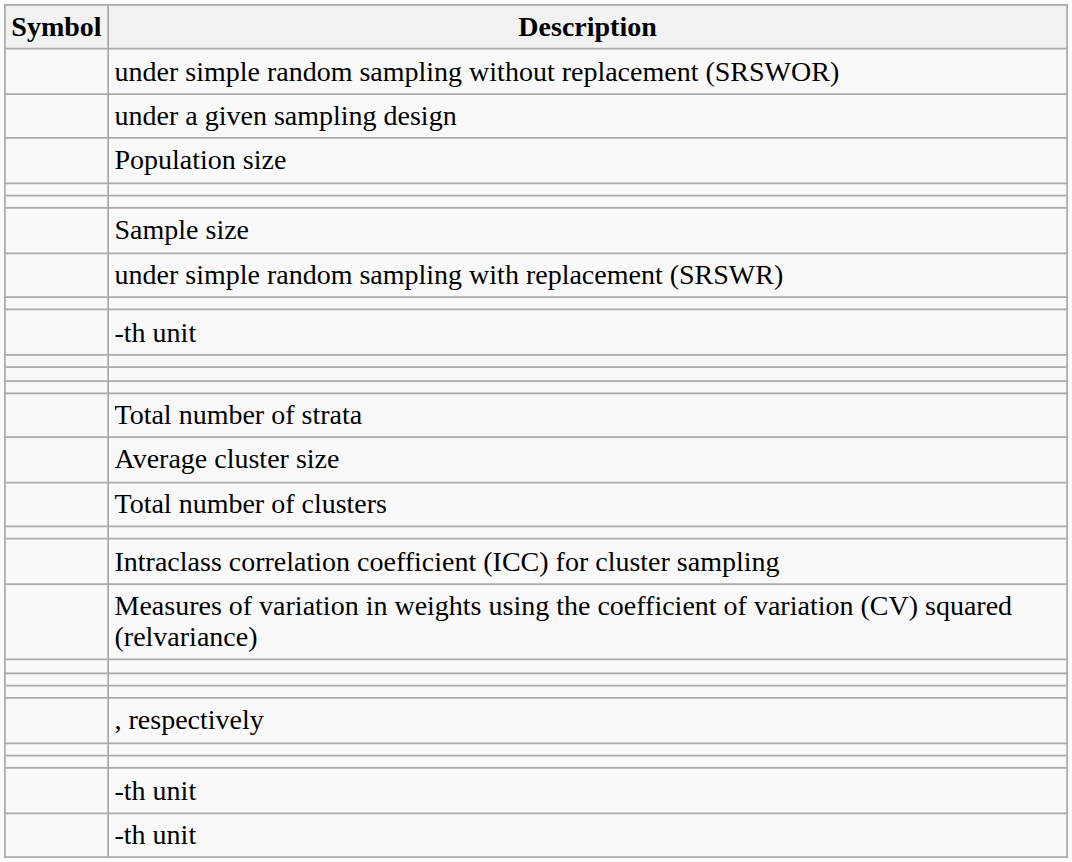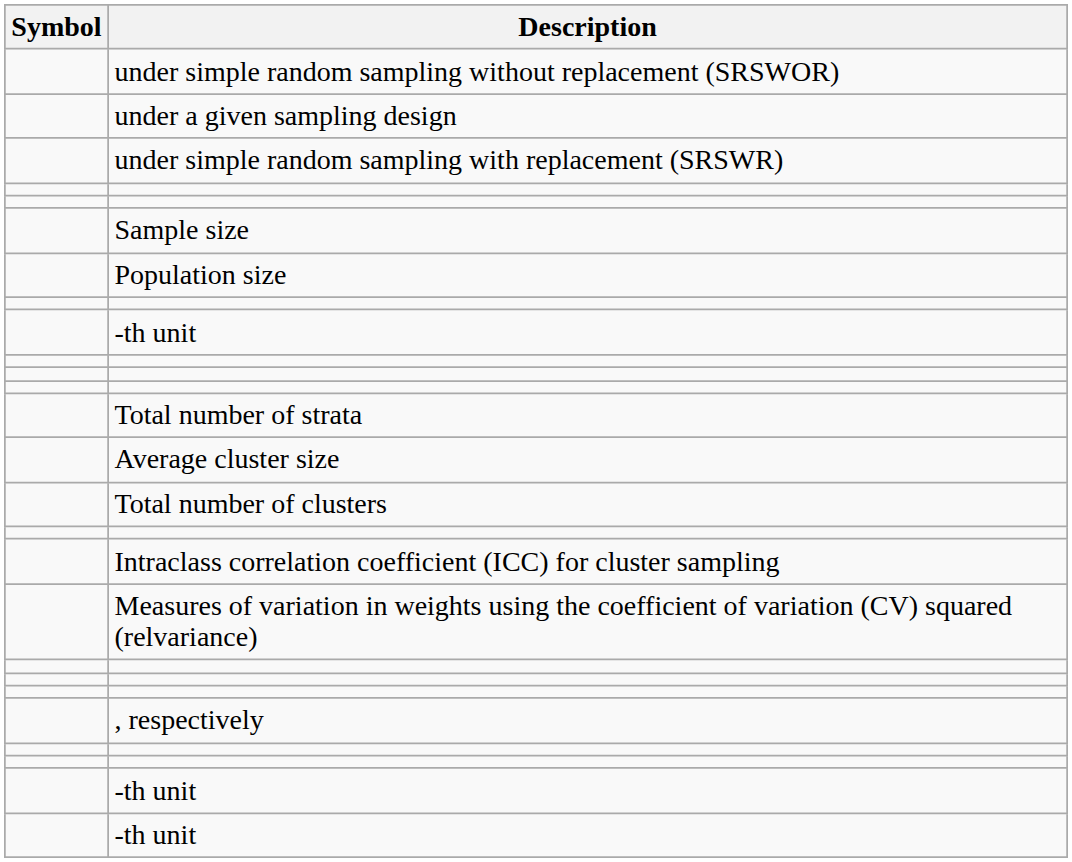(200, 159) Population size -> (449, 159) under simple random sampling with replacement (SRSWR)
(449, 274) under simple random sampling with replacement (SRSWR) -> (200, 274) Population size
